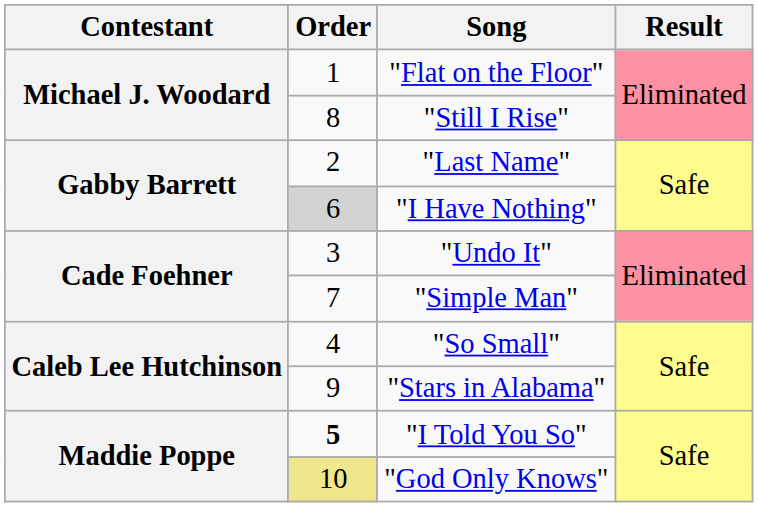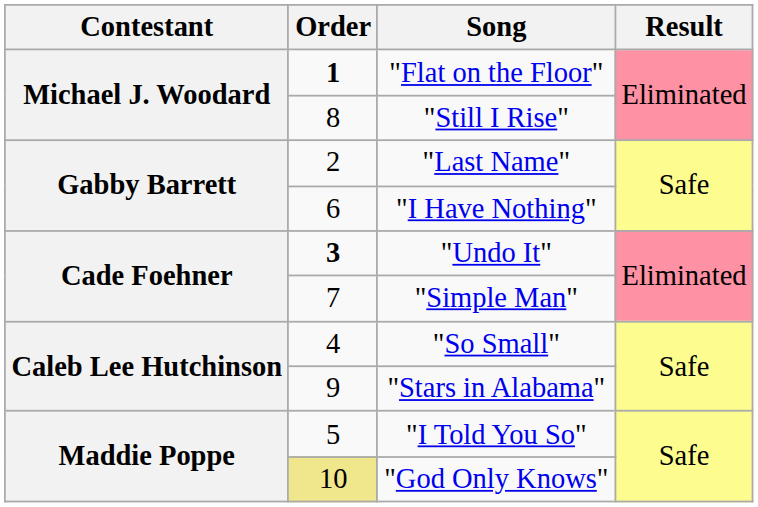(333, 72) normal -> (333, 72) bold
(333, 207) lightgrey background -> (333, 207) no background
(333, 252) normal -> (333, 252) bold
(333, 433) bold -> (333, 433) normal
